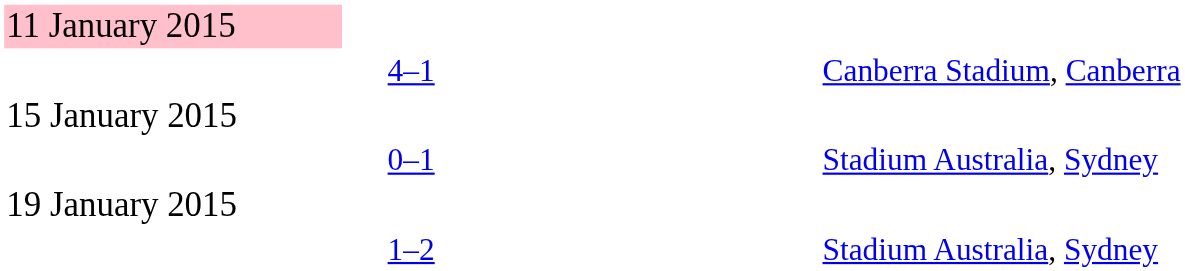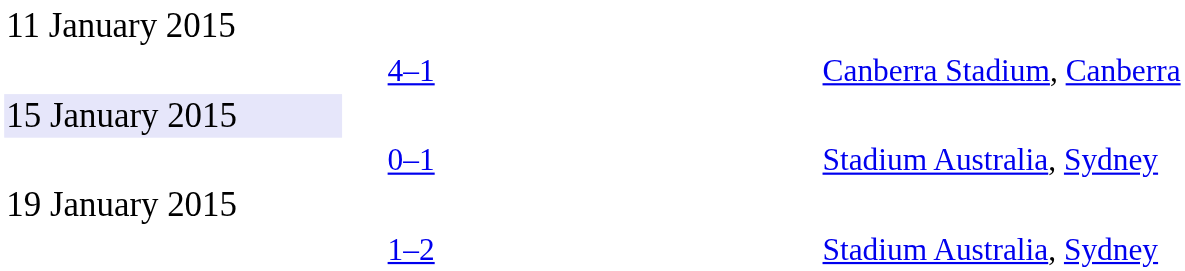(121, 25) pink background -> (121, 25) no background
(122, 115) no background -> (122, 115) lavender background
